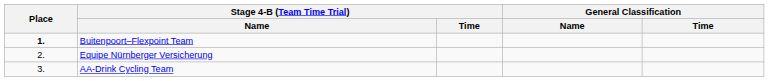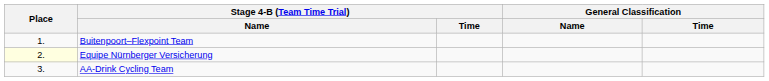(41, 41) bold -> (41, 41) normal
(41, 55) no background -> (41, 55) lightyellow background
